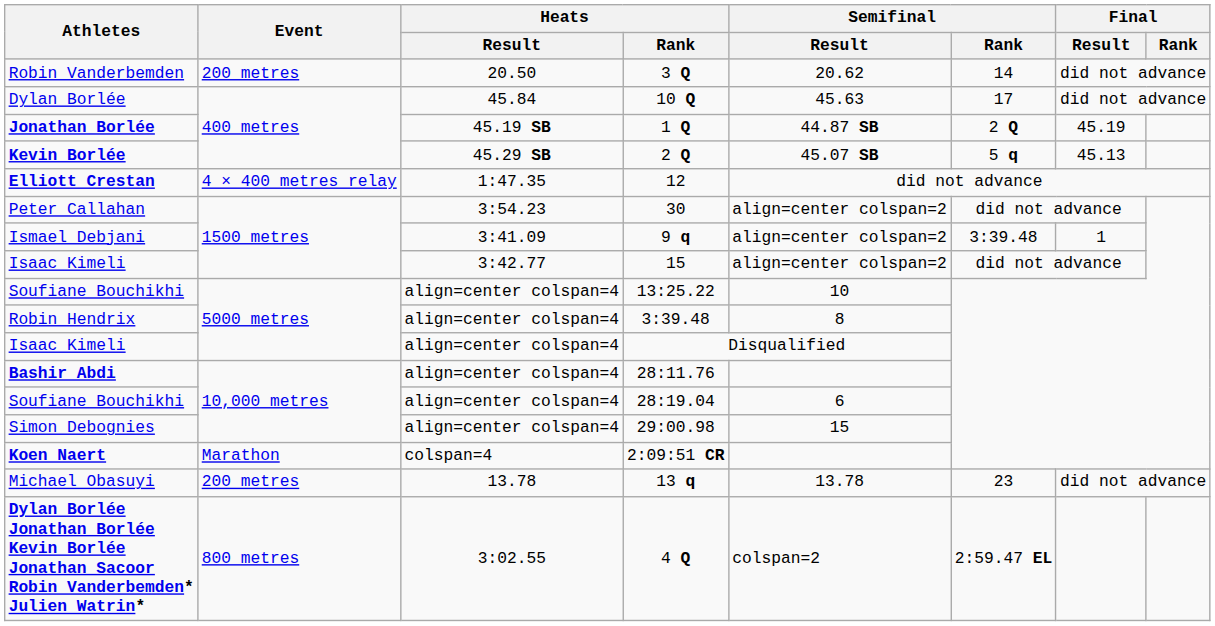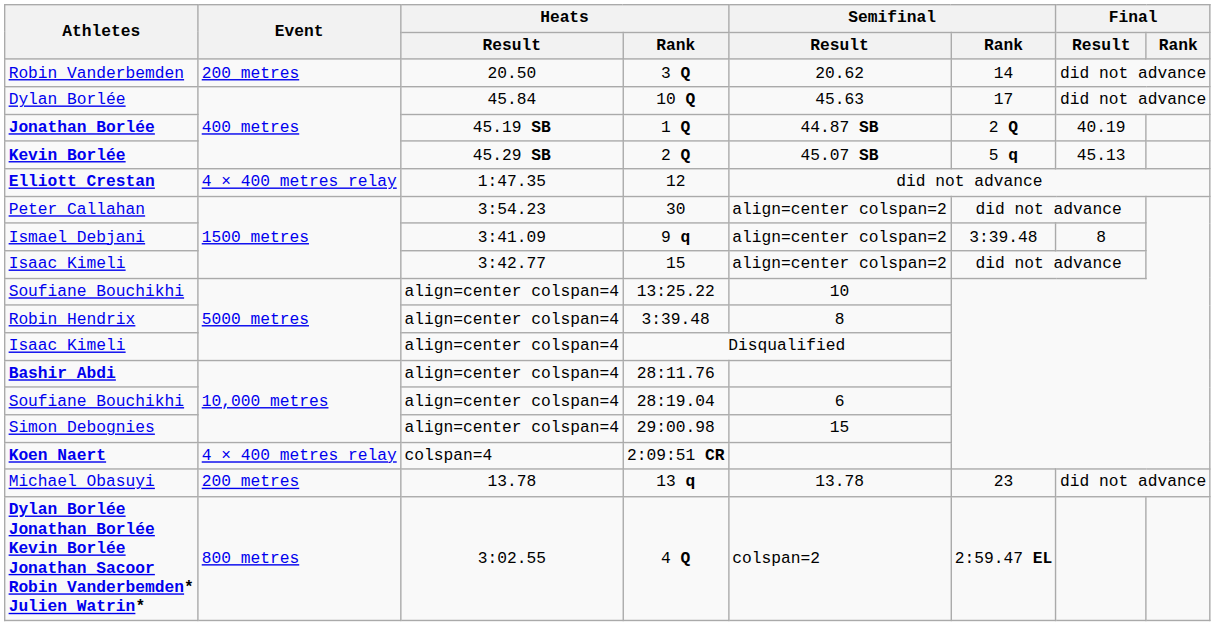(1101, 127) 45.19 -> (1101, 127) 40.19
(1101, 237) 1 -> (1101, 237) 8
(241, 455) Marathon -> (299, 455) 4 × 400 metres relay
